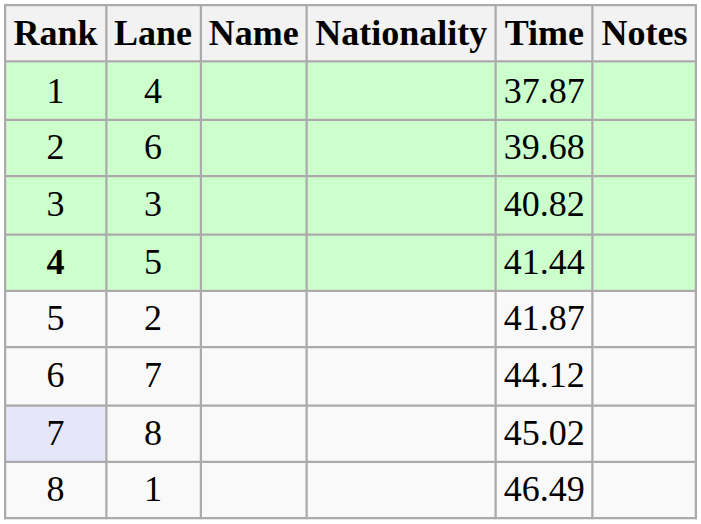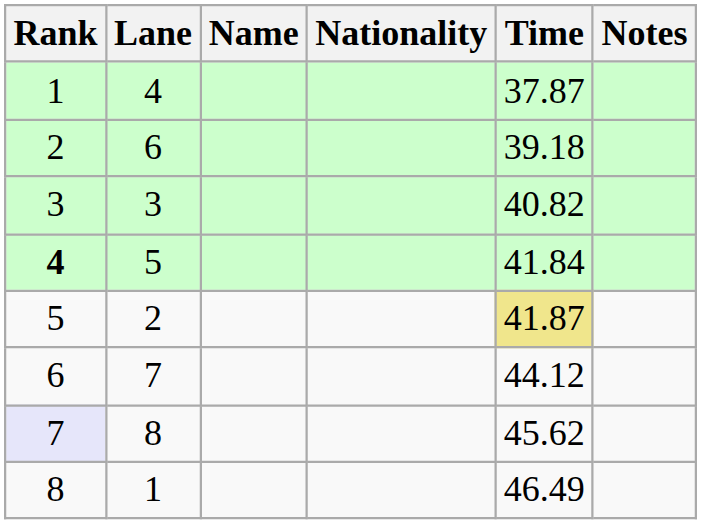(544, 147) 39.68 -> (544, 147) 39.18
(544, 261) 41.44 -> (544, 261) 41.84
(544, 318) no background -> (544, 318) khaki background
(544, 432) 45.02 -> (544, 432) 45.62
